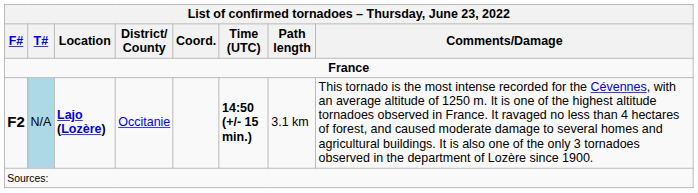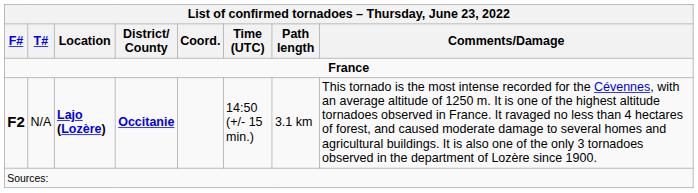(41, 122) lightblue background -> (41, 122) no background
(144, 122) normal -> (146, 122) bold
(240, 122) bold -> (244, 122) normal
